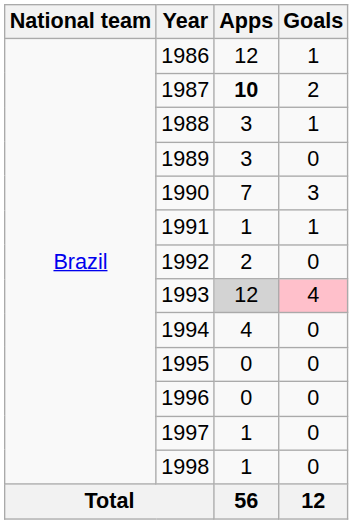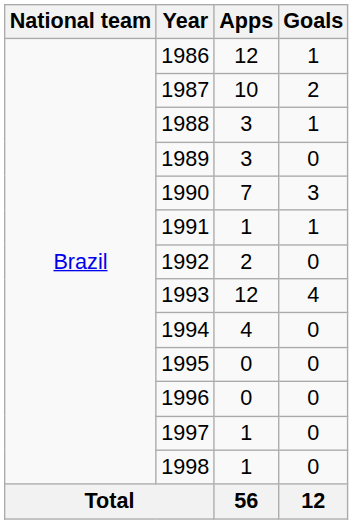(246, 90) bold -> (246, 90) normal
(246, 295) lightgrey background -> (246, 295) no background
(313, 295) pink background -> (313, 295) no background
